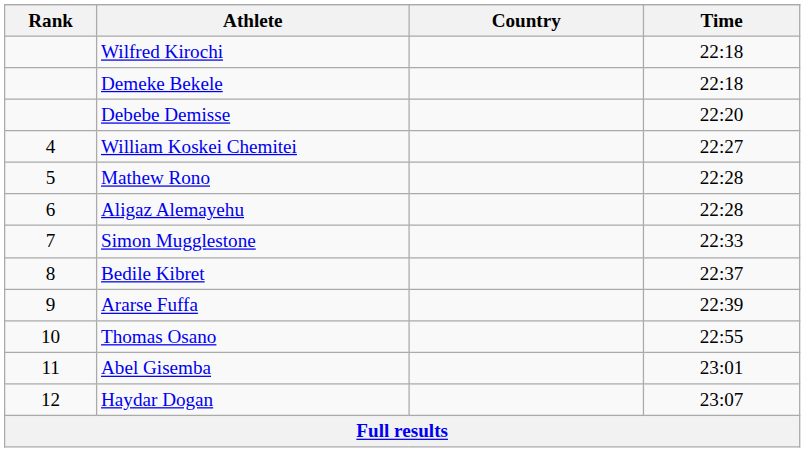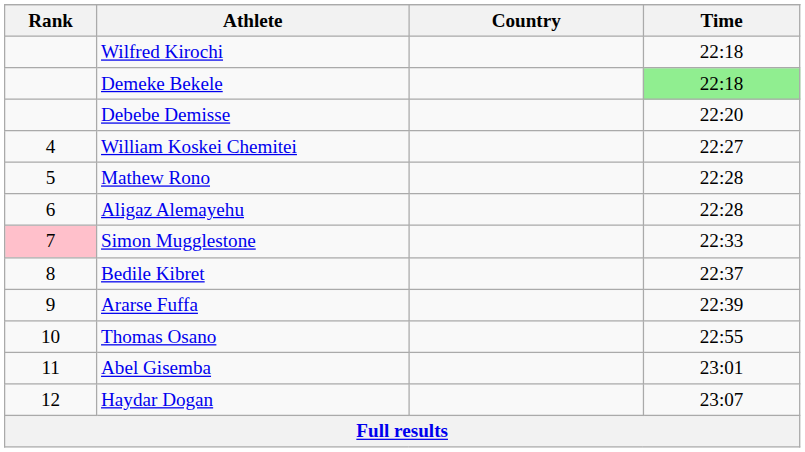(722, 83) no background -> (722, 83) lightgreen background
(51, 241) no background -> (51, 241) pink background
